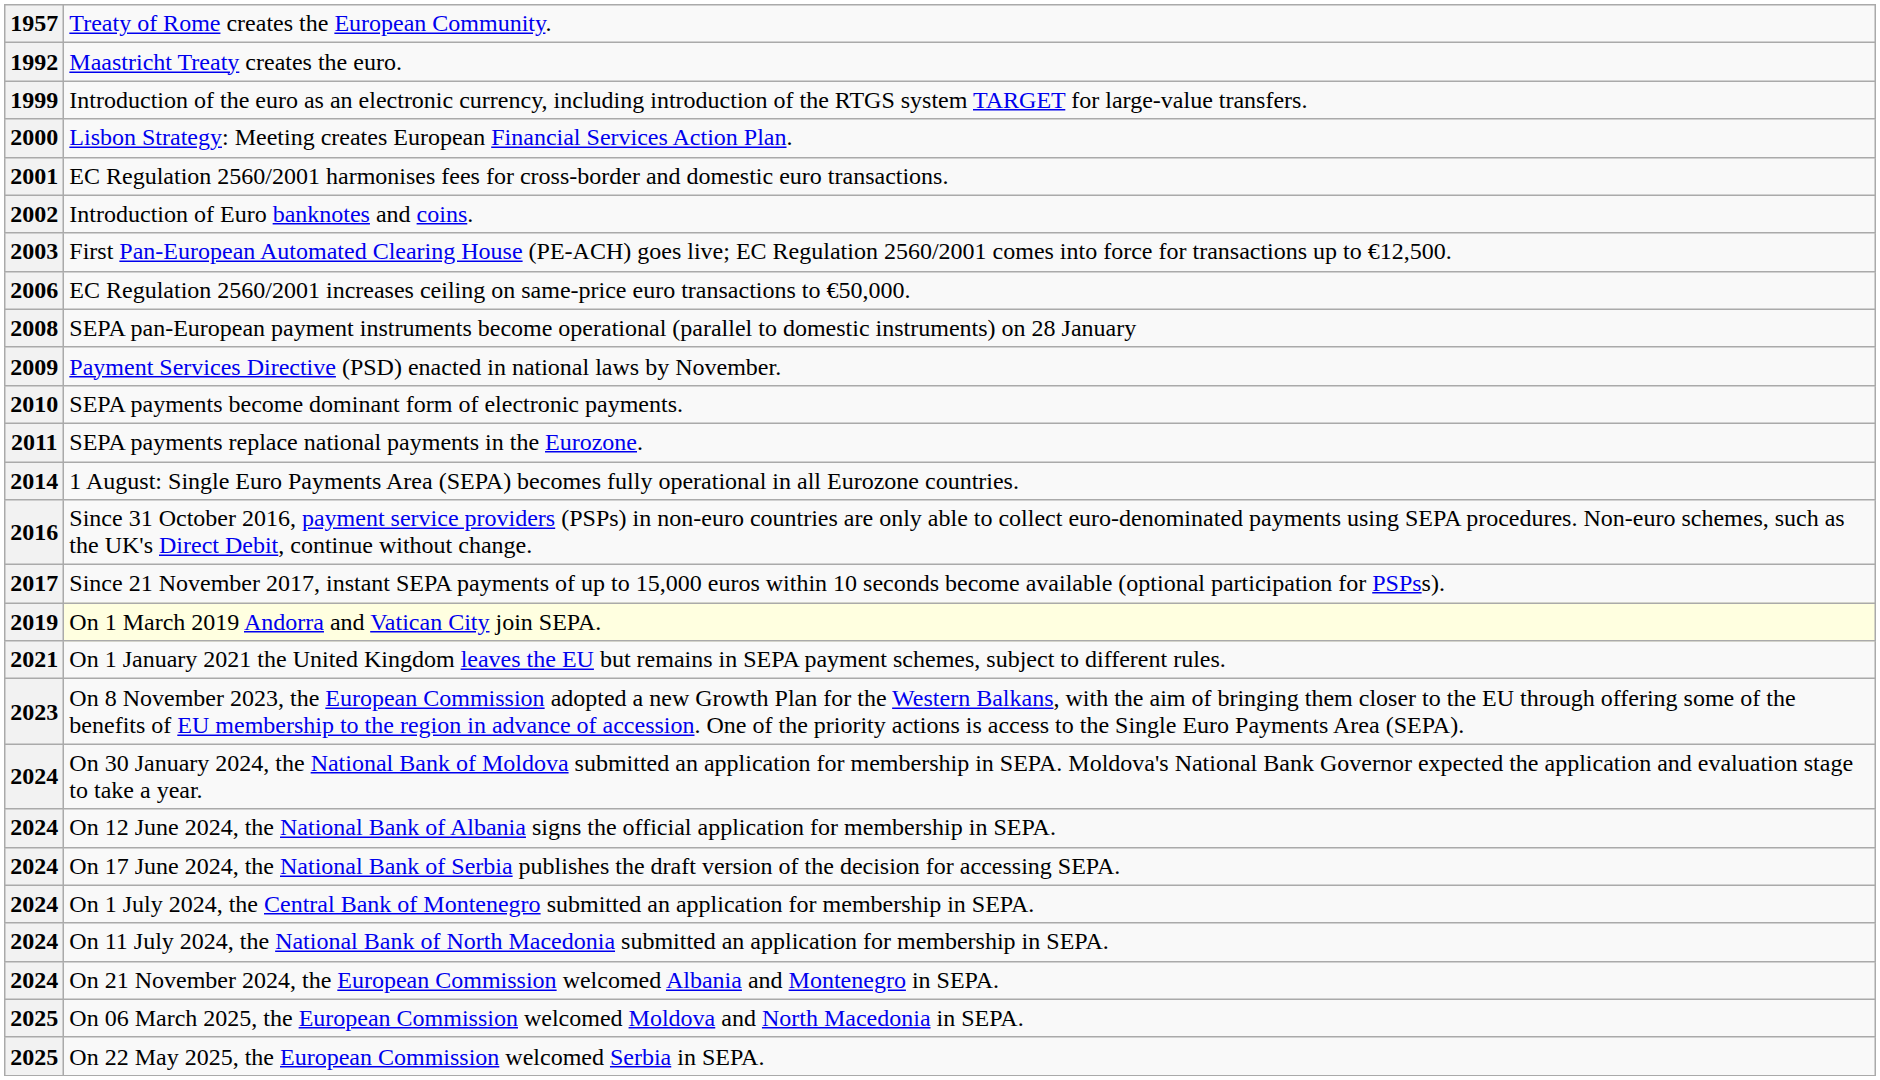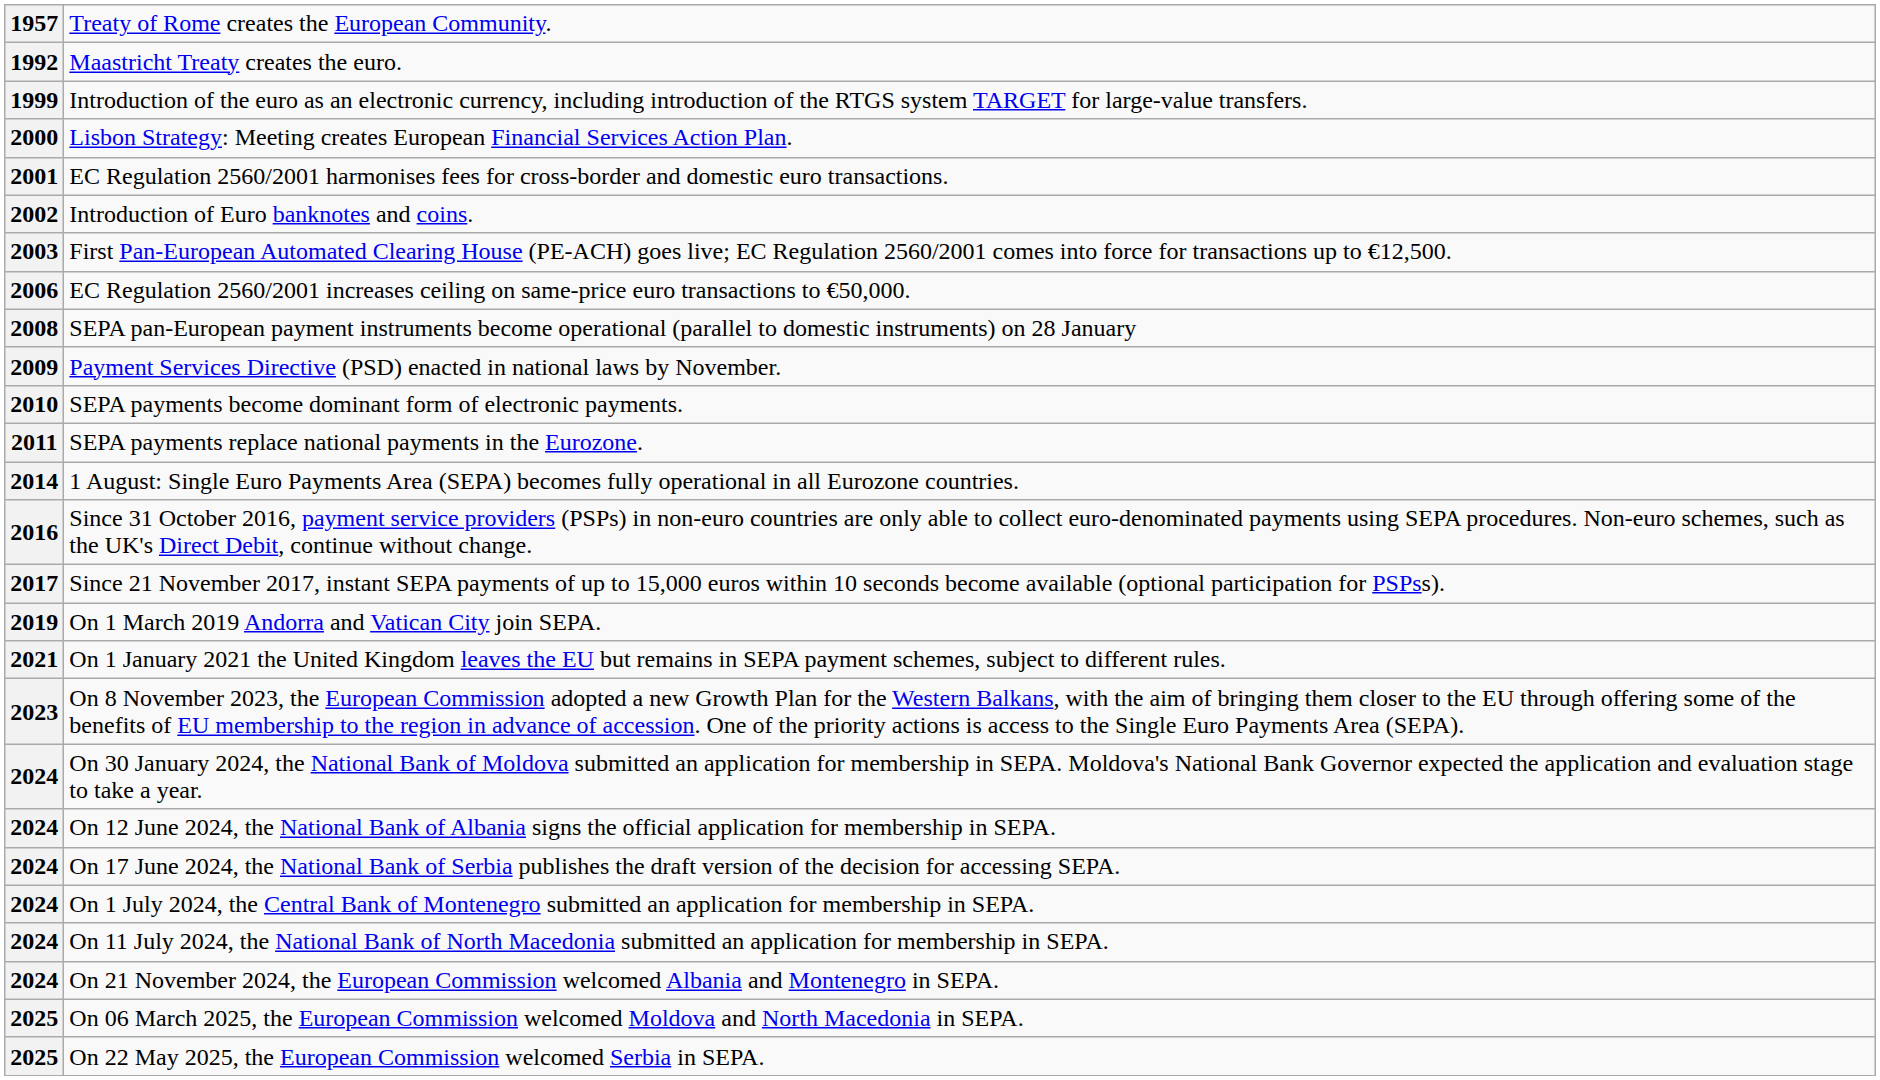(335, 621) lightyellow background -> (335, 621) no background
